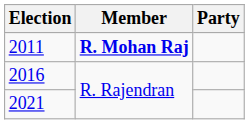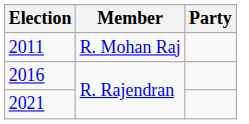(134, 47) bold -> (130, 47) normal
